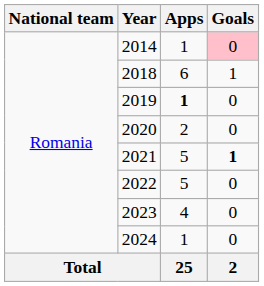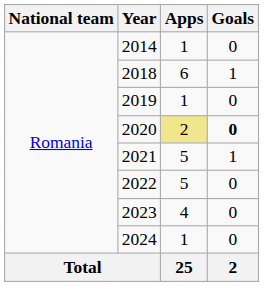(233, 45) pink background -> (233, 45) no background
(184, 101) bold -> (184, 101) normal
(184, 128) no background -> (184, 128) khaki background
(233, 128) normal -> (233, 128) bold
(233, 156) bold -> (233, 156) normal
